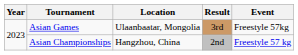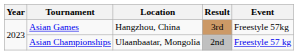(158, 27) Ulaanbaatar, Mongolia -> (148, 27) Hangzhou, China
(148, 42) Hangzhou, China -> (158, 42) Ulaanbaatar, Mongolia
